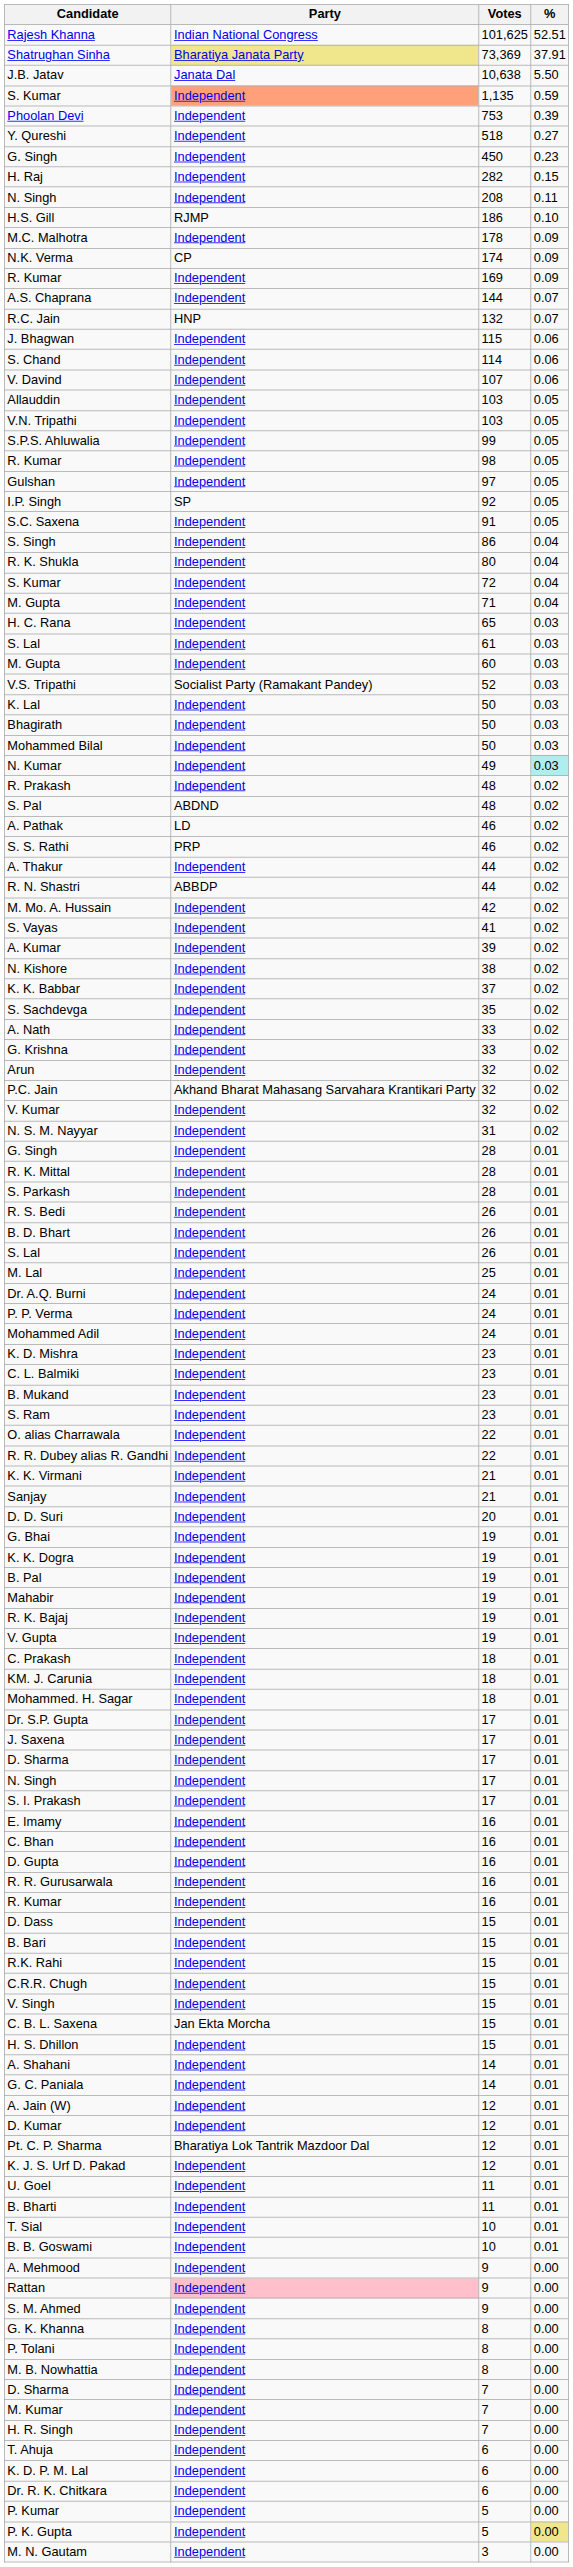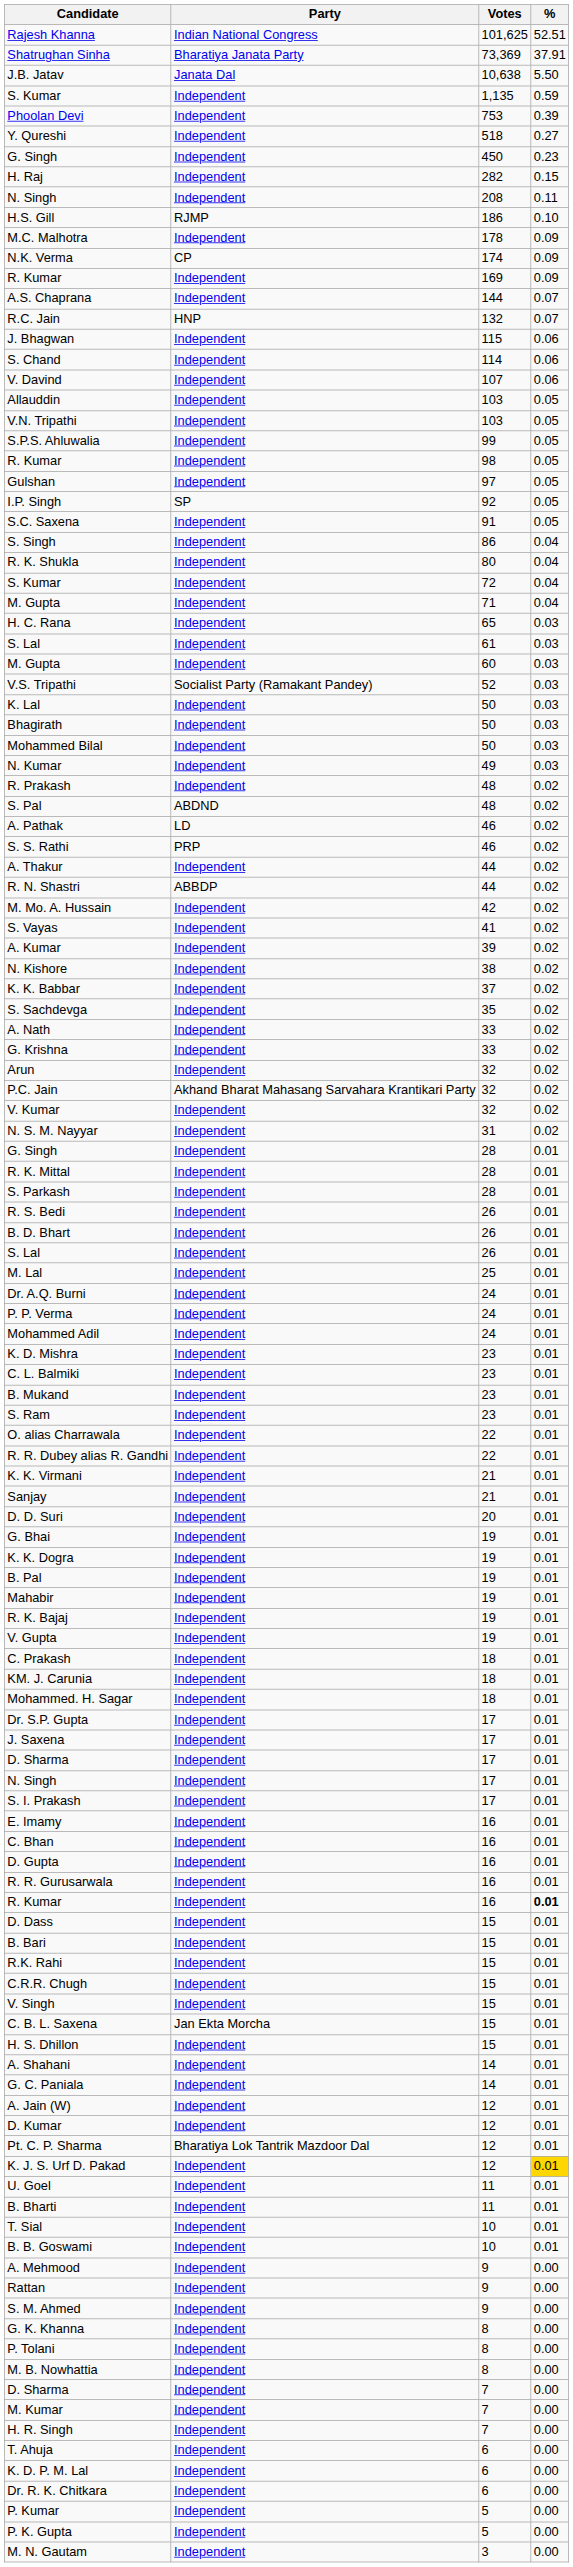(239, 55) khaki background -> (239, 55) no background
(210, 95) lightsalmon background -> (210, 95) no background
(546, 765) paleturquoise background -> (546, 765) no background
(546, 1902) normal -> (546, 1902) bold
(546, 2166) no background -> (546, 2166) gold background
(210, 2288) pink background -> (210, 2288) no background
(546, 2531) khaki background -> (546, 2531) no background
